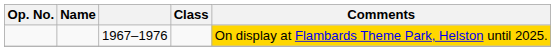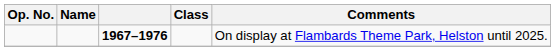(135, 35) normal -> (135, 35) bold
(381, 35) gold background -> (381, 35) no background
